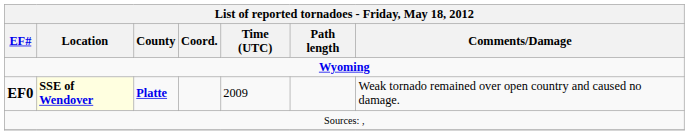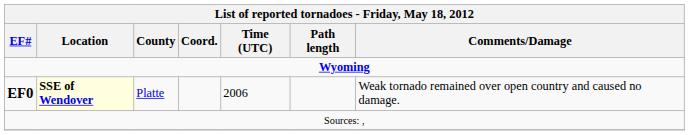(152, 93) bold -> (150, 93) normal
(236, 93) 2009 -> (236, 93) 2006
